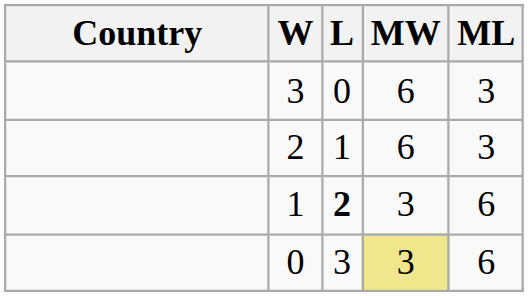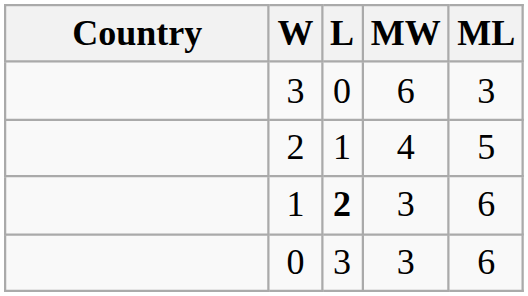(406, 147) 6 -> (406, 147) 4
(486, 147) 3 -> (486, 147) 5
(406, 261) khaki background -> (406, 261) no background
